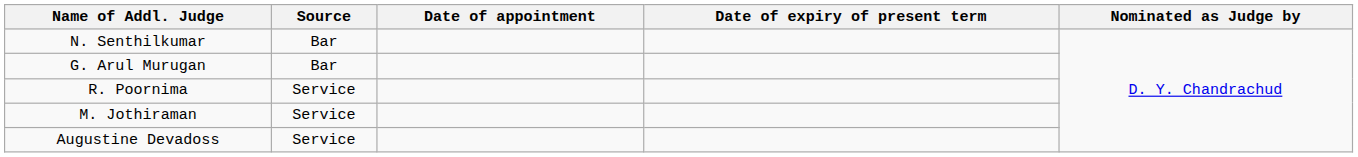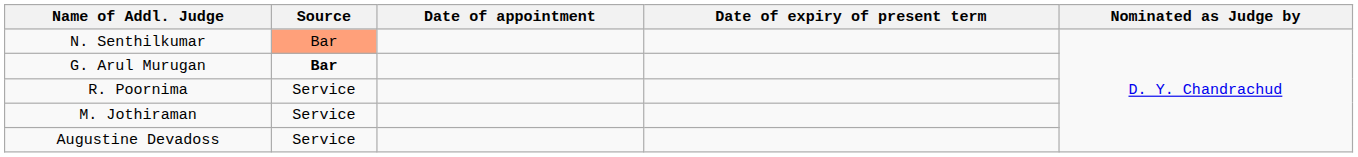(324, 41) no background -> (324, 41) lightsalmon background
(324, 66) normal -> (324, 66) bold
